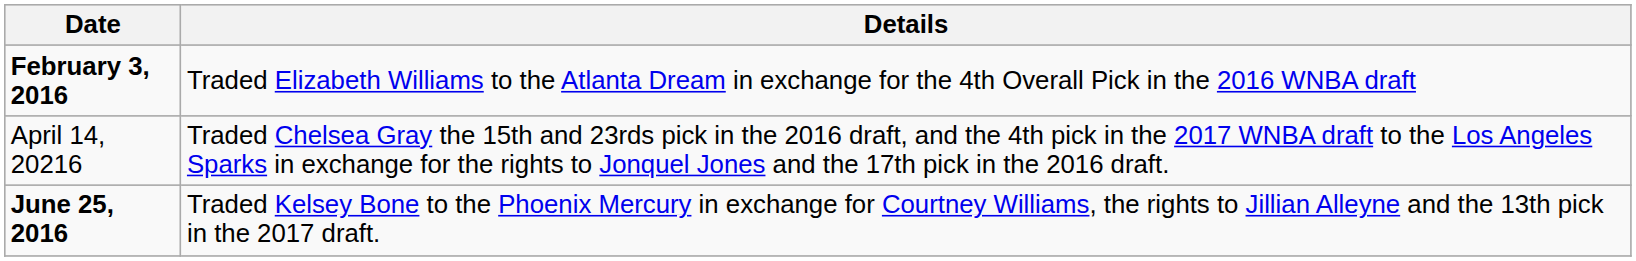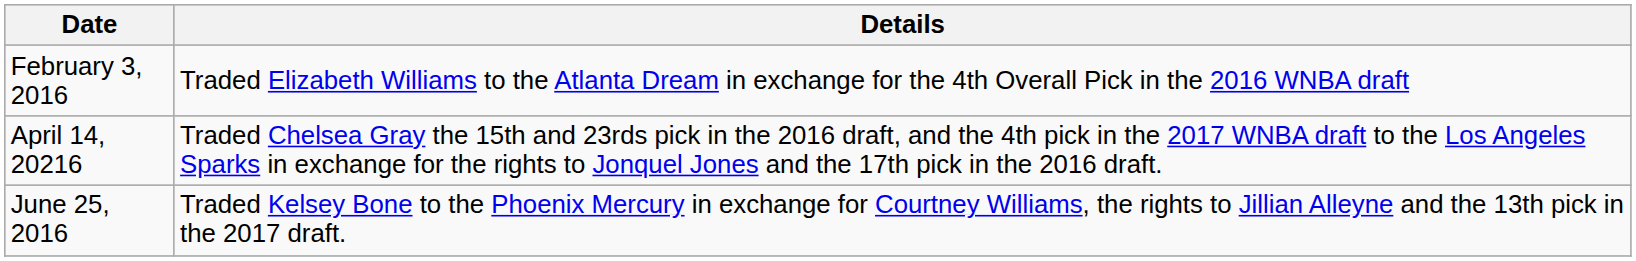(80, 80) bold -> (77, 80) normal
(62, 219) bold -> (60, 219) normal
